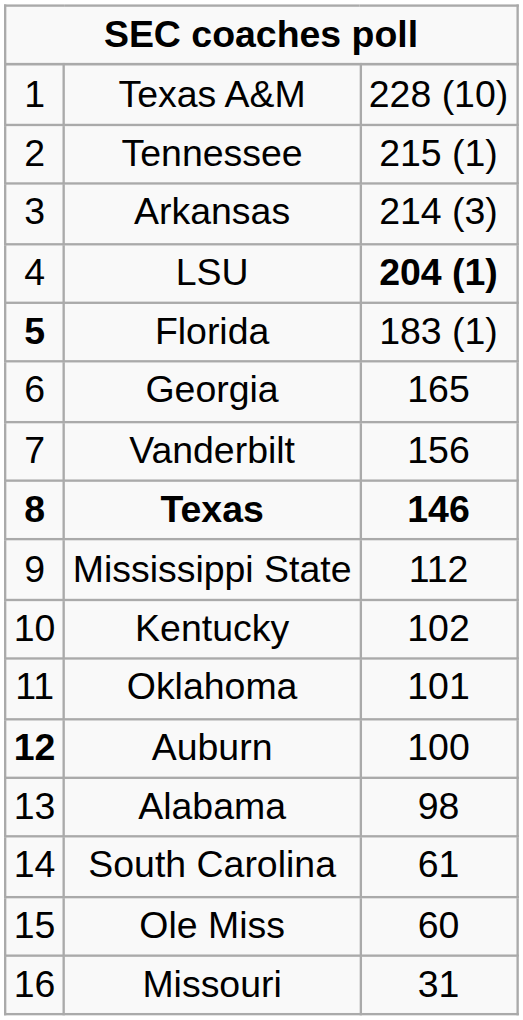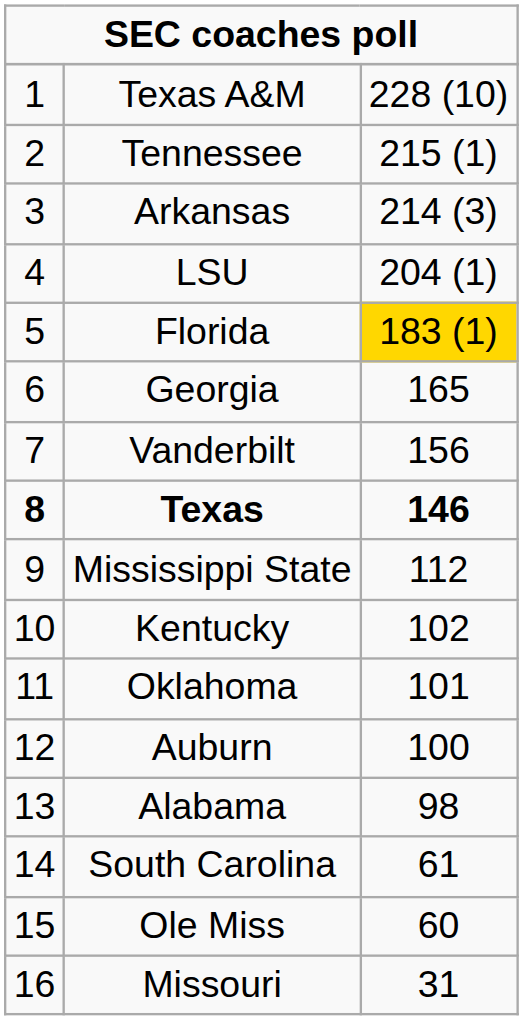(438, 272) bold -> (438, 272) normal
(35, 331) bold -> (35, 331) normal
(438, 331) no background -> (438, 331) gold background
(35, 747) bold -> (35, 747) normal
